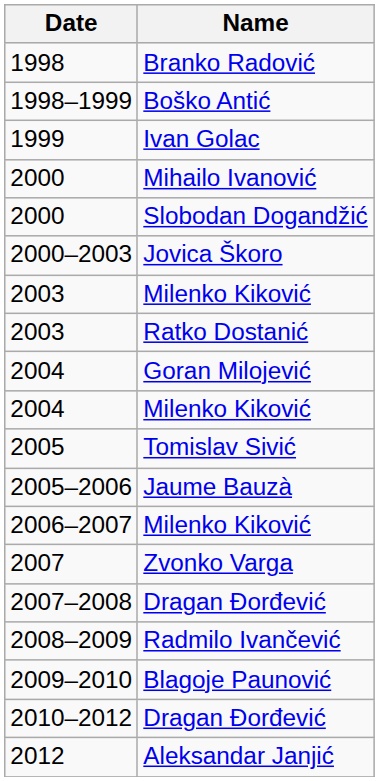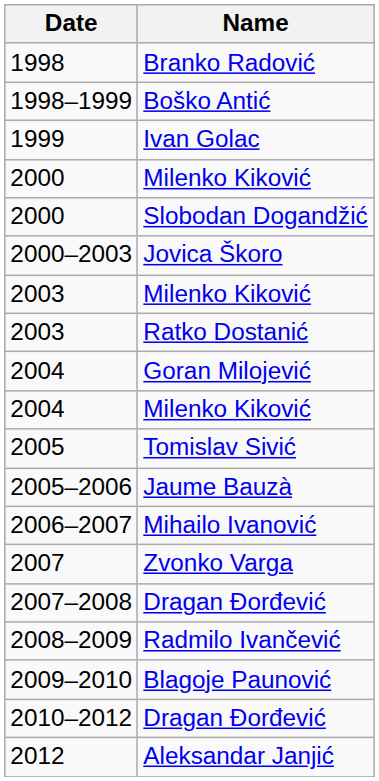(230, 178) Mihailo Ivanović -> (227, 178) Milenko Kiković
(227, 525) Milenko Kiković -> (230, 525) Mihailo Ivanović
